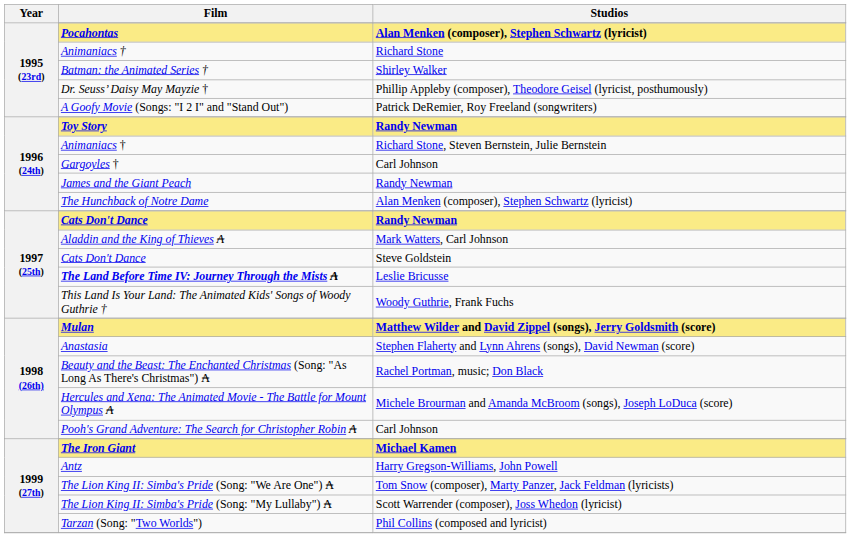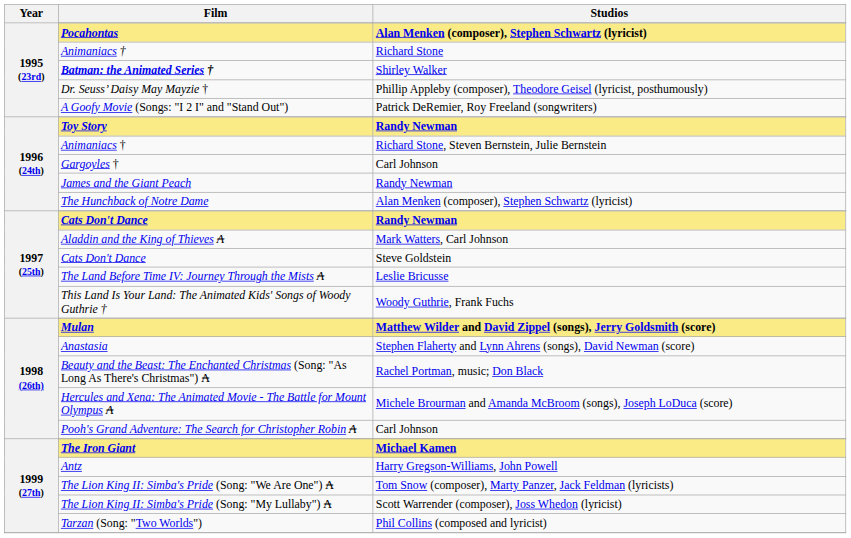(134, 70) normal -> (137, 70) bold
(200, 276) bold -> (192, 276) normal
